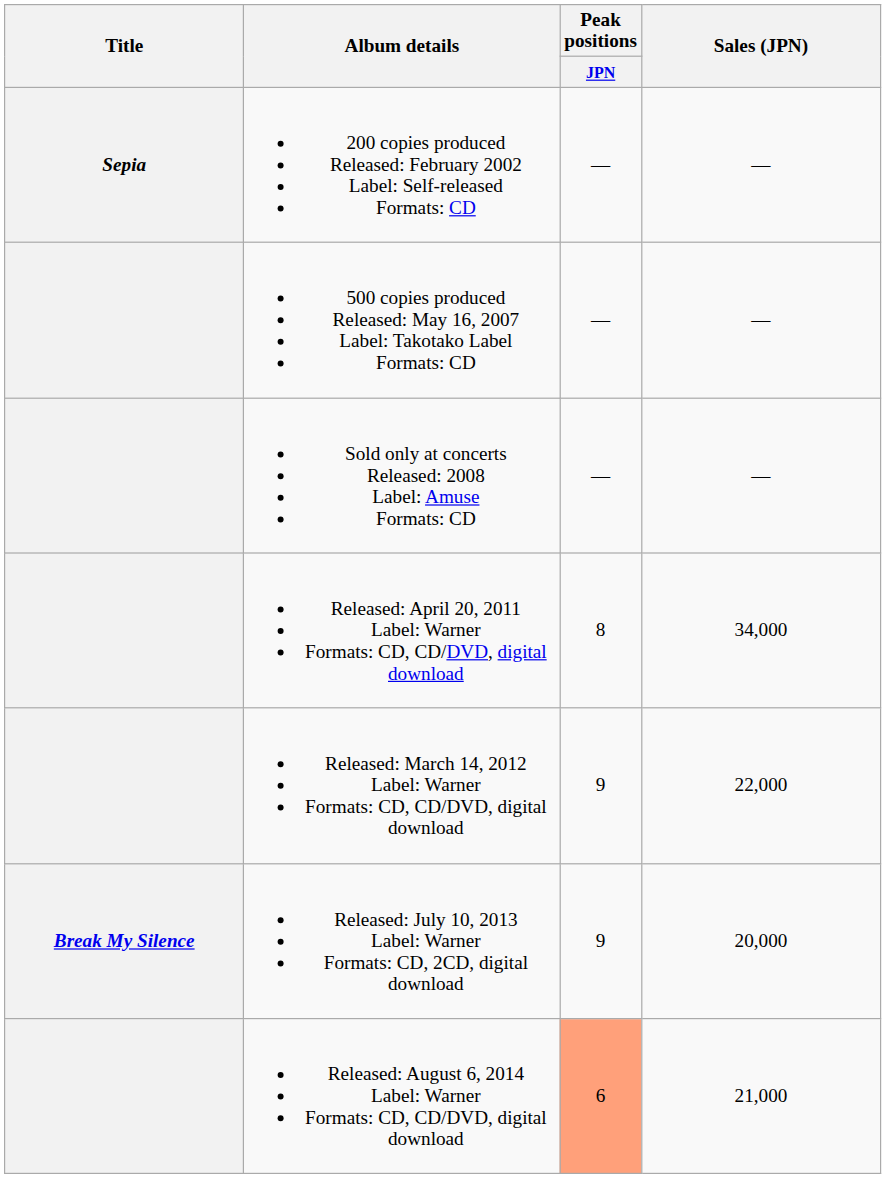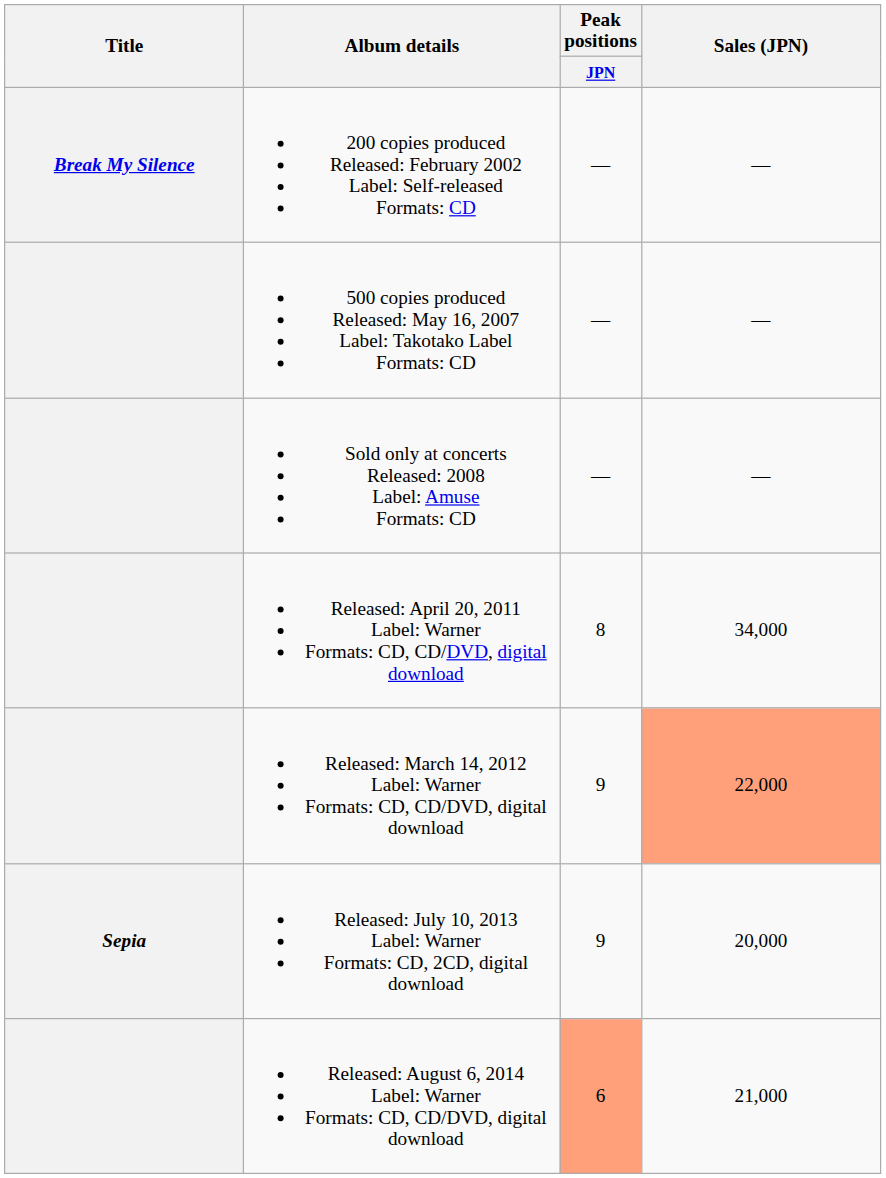(124, 164) Sepia -> (124, 164) Break My Silence
(761, 785) no background -> (761, 785) lightsalmon background
(124, 940) Break My Silence -> (124, 940) Sepia
